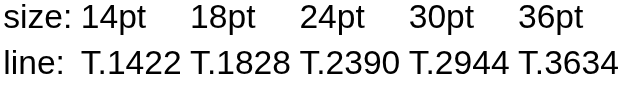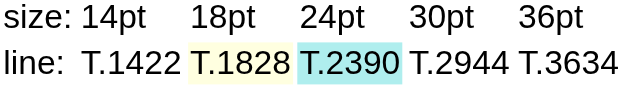(241, 62) no background -> (241, 62) lightyellow background
(350, 62) no background -> (350, 62) paleturquoise background
